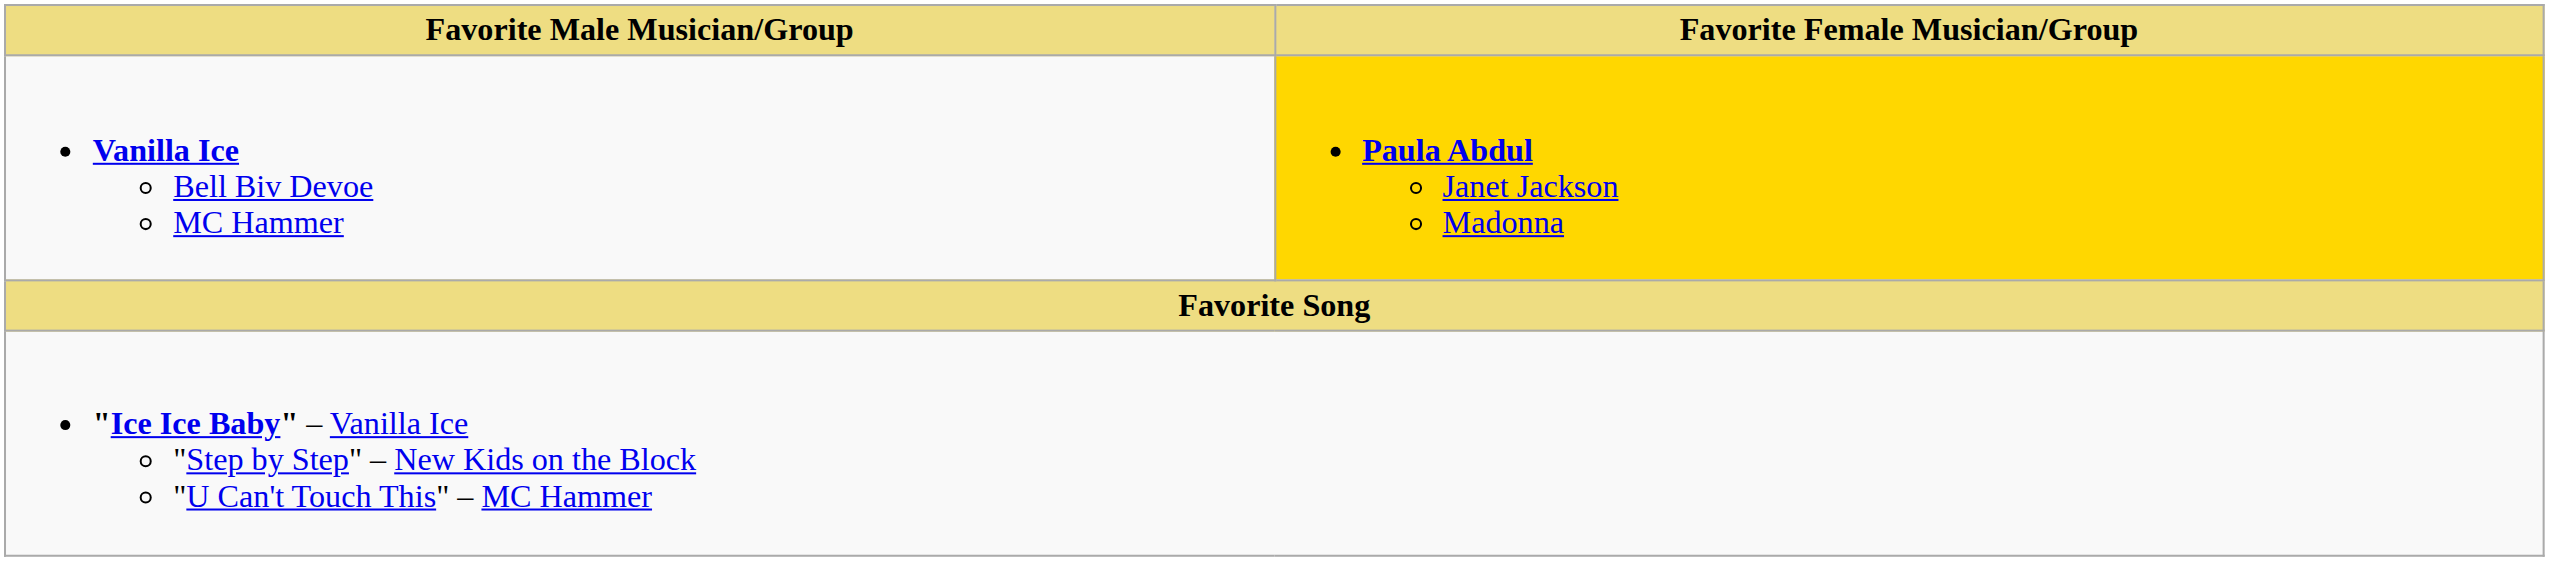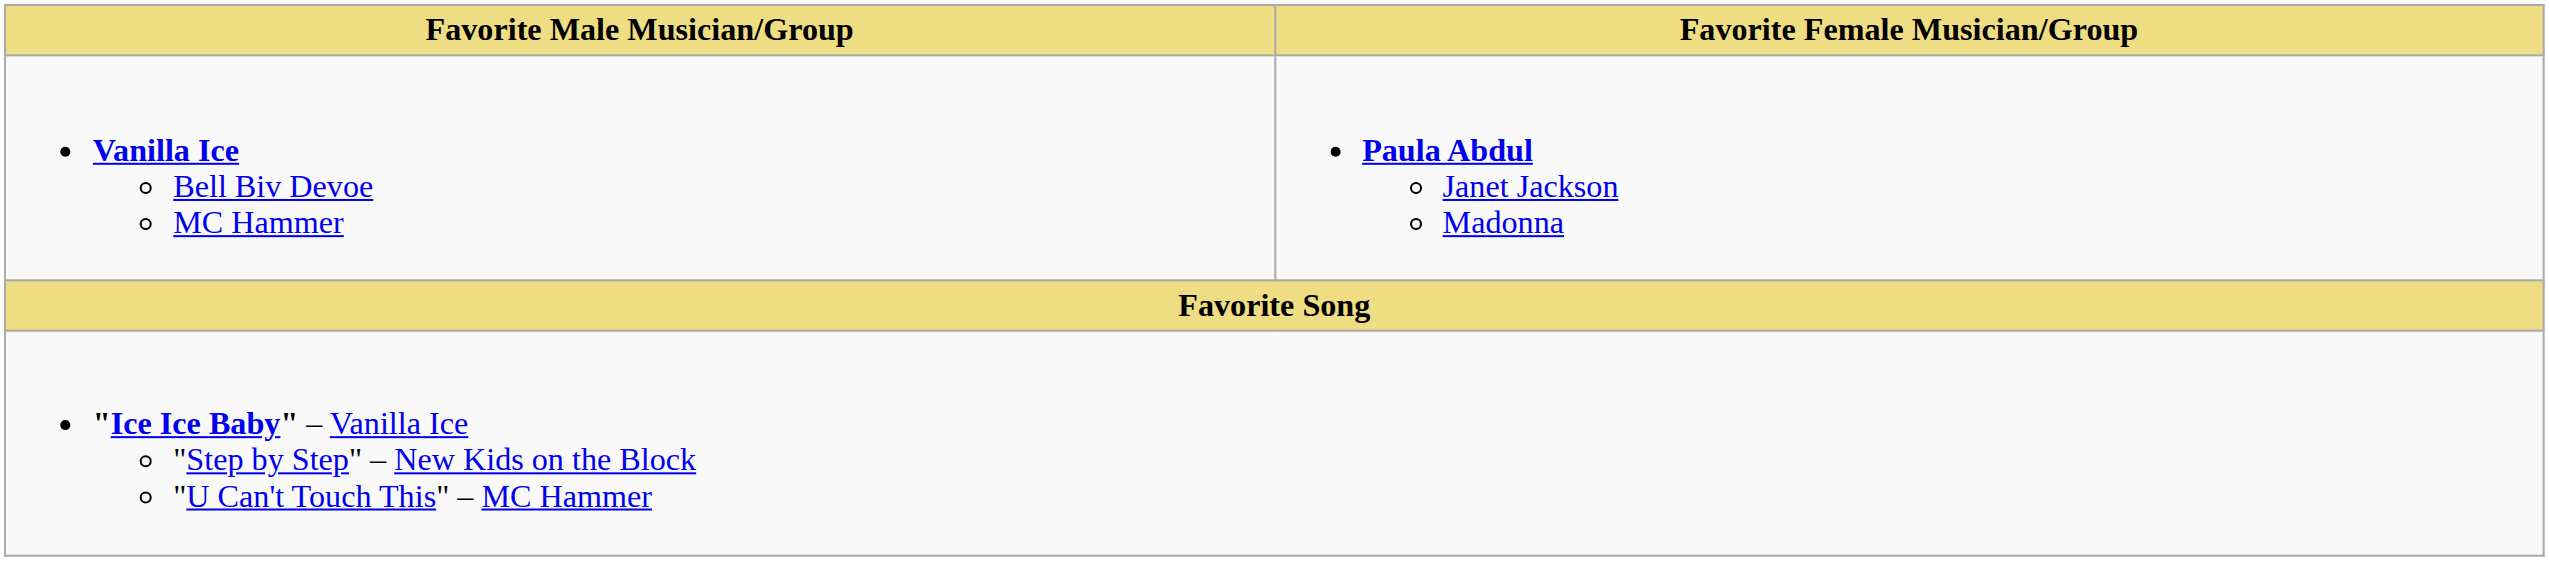(1909, 186) gold background -> (1909, 186) no background
